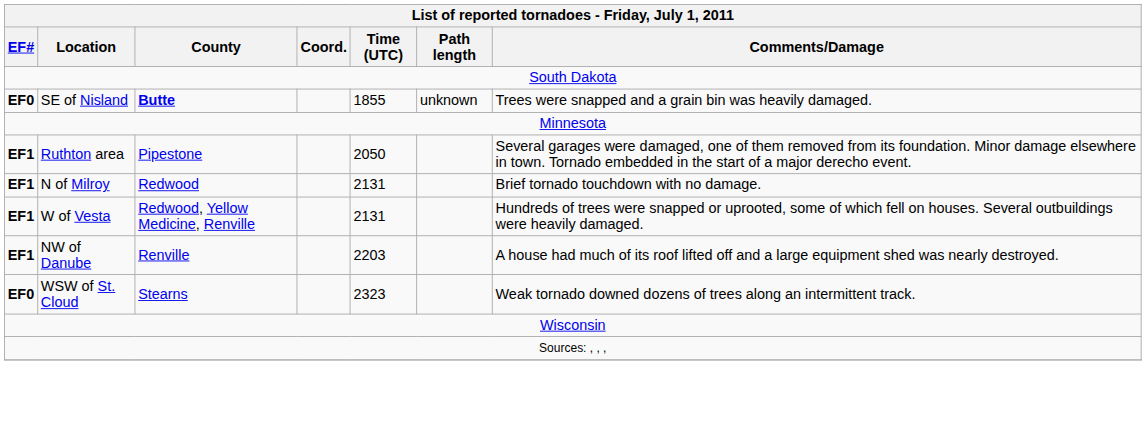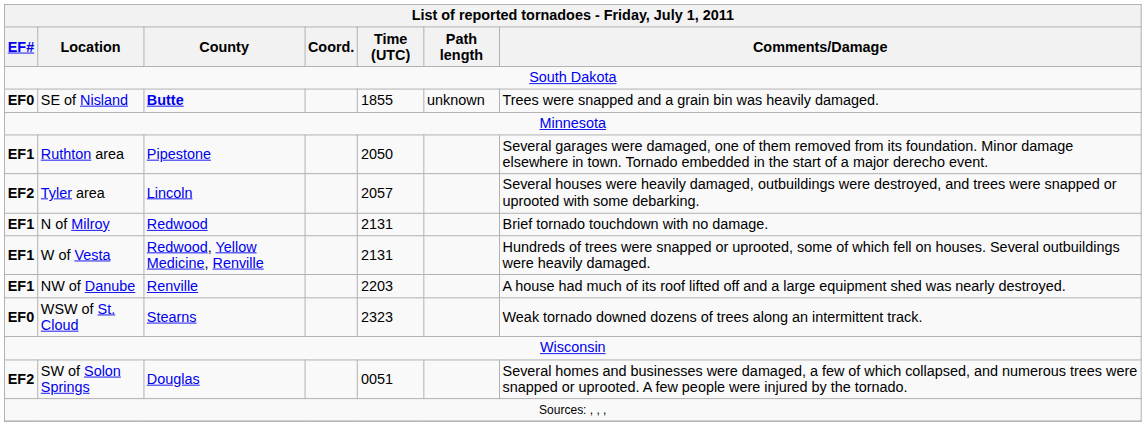+ row: (73, 193)
+ row: (81, 379)
